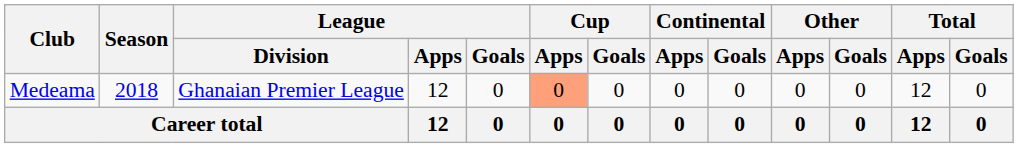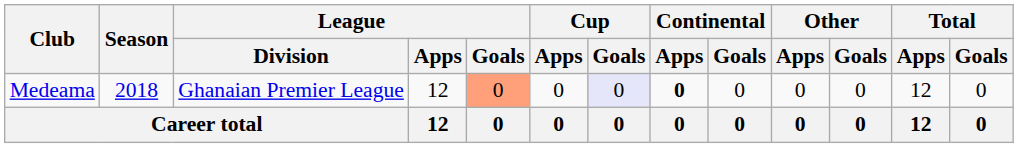(498, 90) no background -> (498, 90) lightsalmon background
(559, 90) lightsalmon background -> (559, 90) no background
(619, 90) no background -> (619, 90) lavender background
(679, 90) normal -> (679, 90) bold
